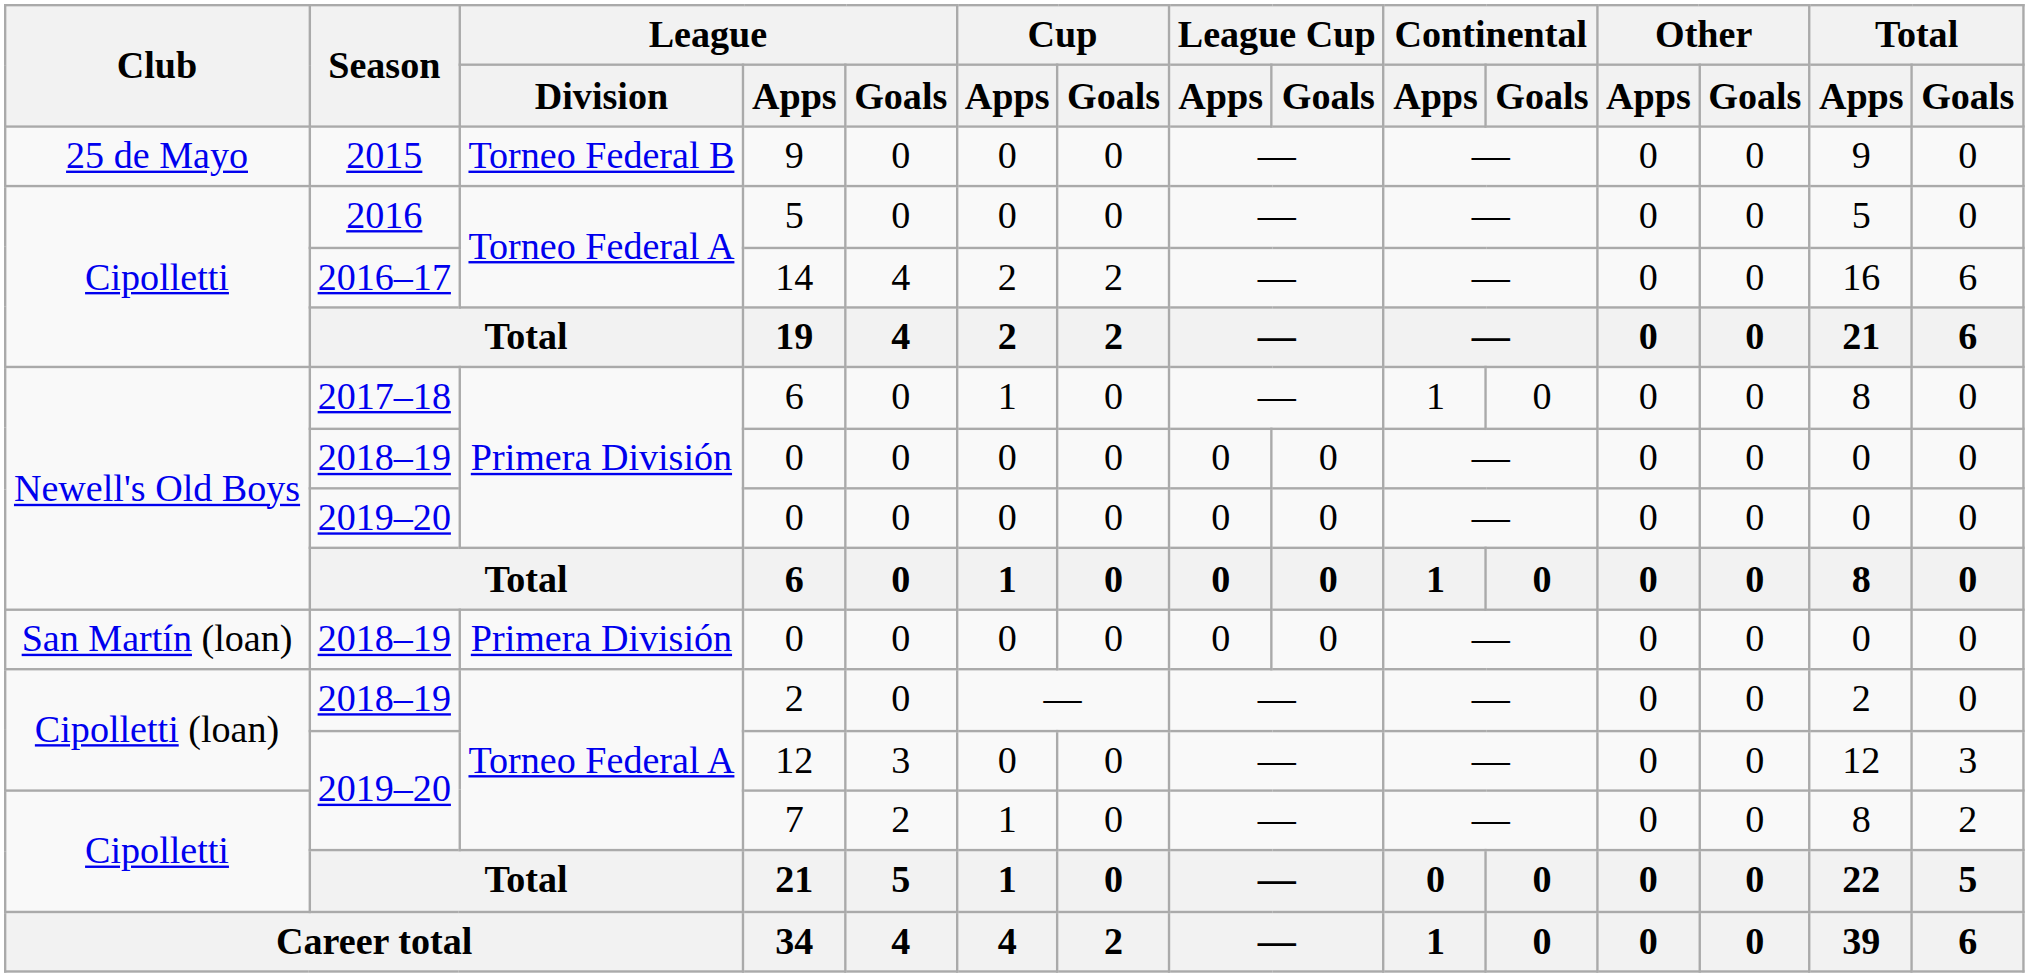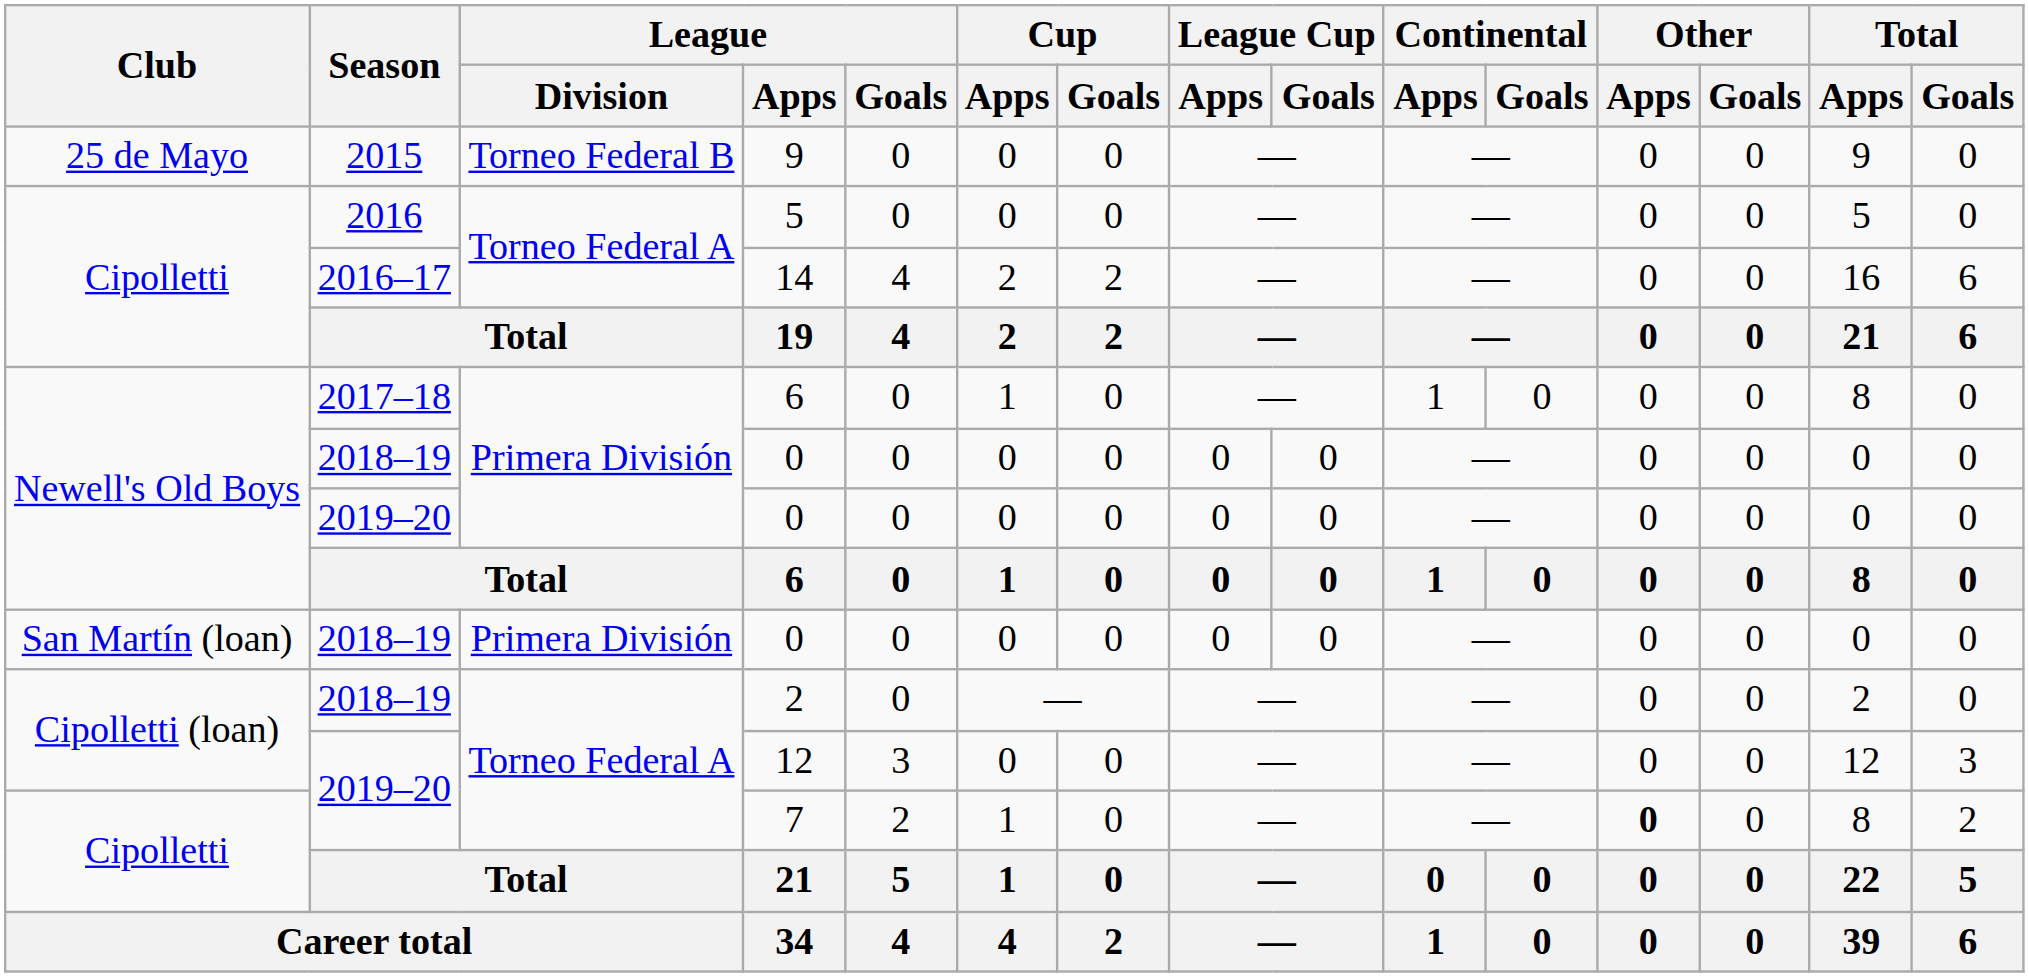(1648, 819) normal -> (1648, 819) bold
